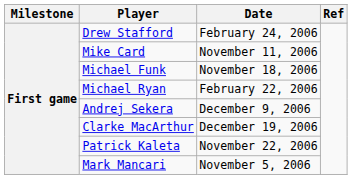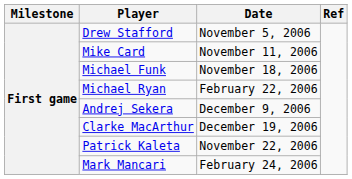(259, 33) February 24, 2006 -> (255, 33) November 5, 2006
(255, 165) November 5, 2006 -> (259, 165) February 24, 2006
